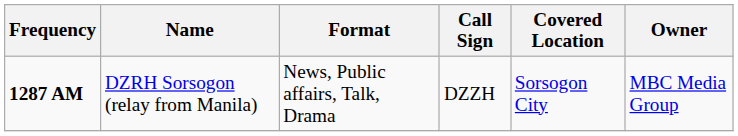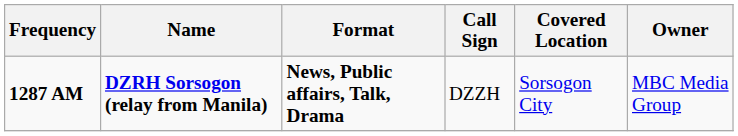(181, 93) normal -> (186, 93) bold
(334, 93) normal -> (339, 93) bold
